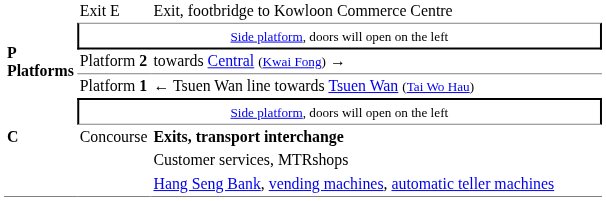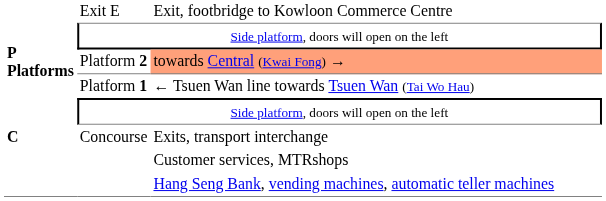(250, 61) no background -> (250, 61) lightsalmon background
(249, 136) bold -> (241, 136) normal
